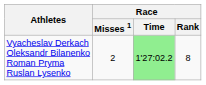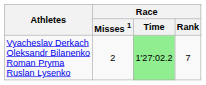(188, 58) 8 -> (188, 58) 7
